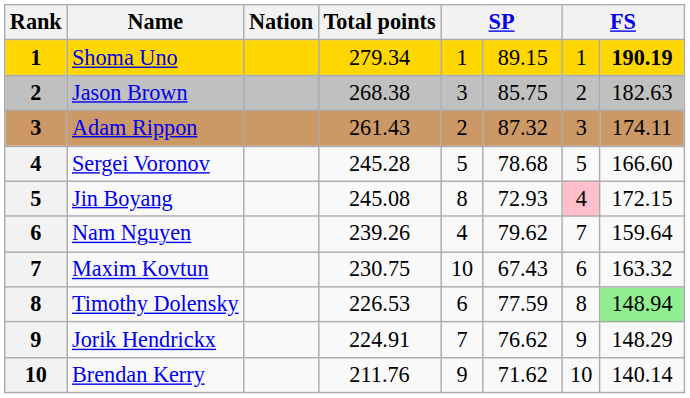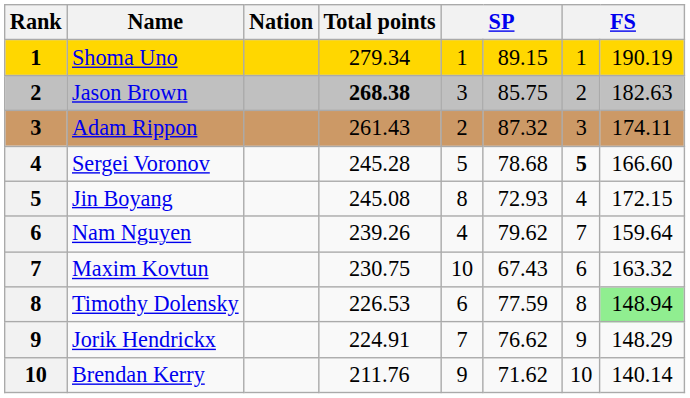(642, 57) bold -> (642, 57) normal
(380, 92) normal -> (380, 92) bold
(581, 163) normal -> (581, 163) bold
(581, 198) pink background -> (581, 198) no background
